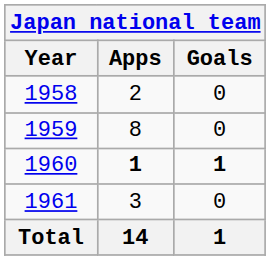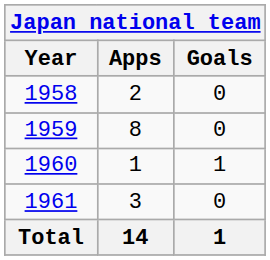(135, 166) bold -> (135, 166) normal
(220, 166) bold -> (220, 166) normal
